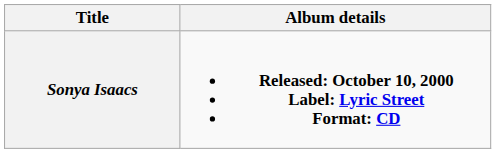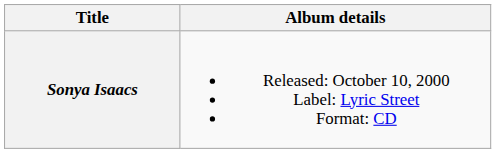(335, 99) bold -> (335, 99) normal
